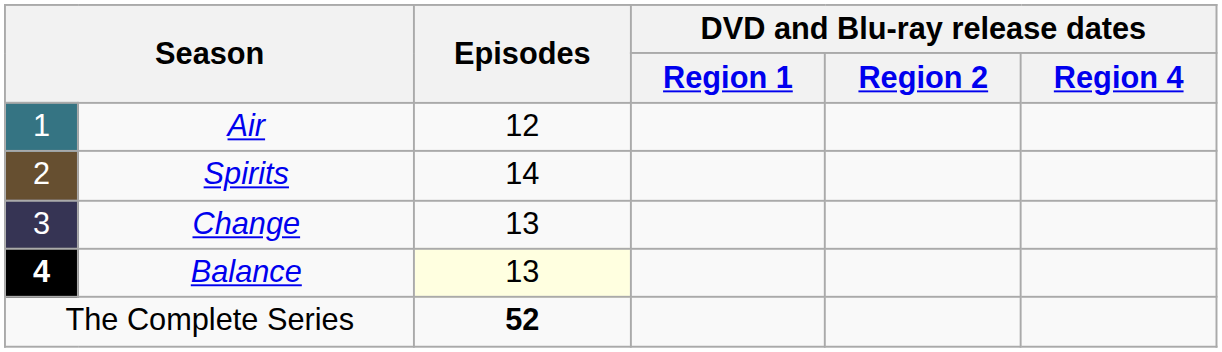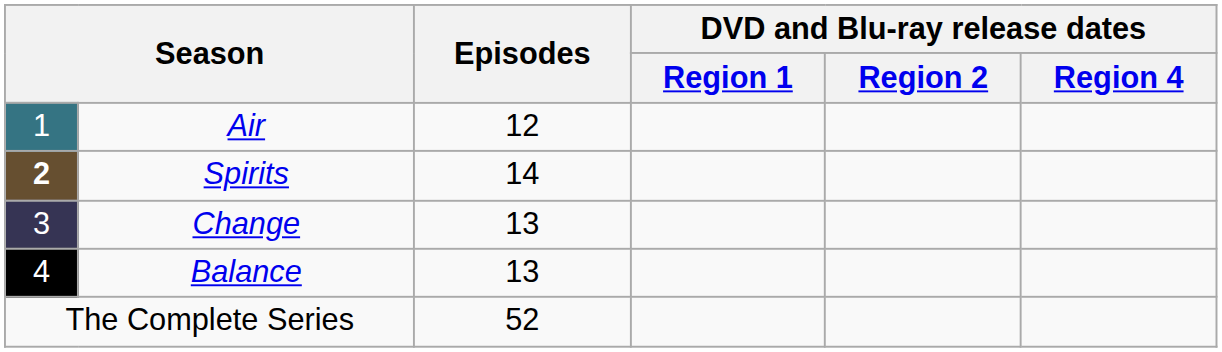(42, 175) normal -> (42, 175) bold
(42, 272) bold -> (42, 272) normal
(522, 272) lightyellow background -> (522, 272) no background
(522, 321) bold -> (522, 321) normal
